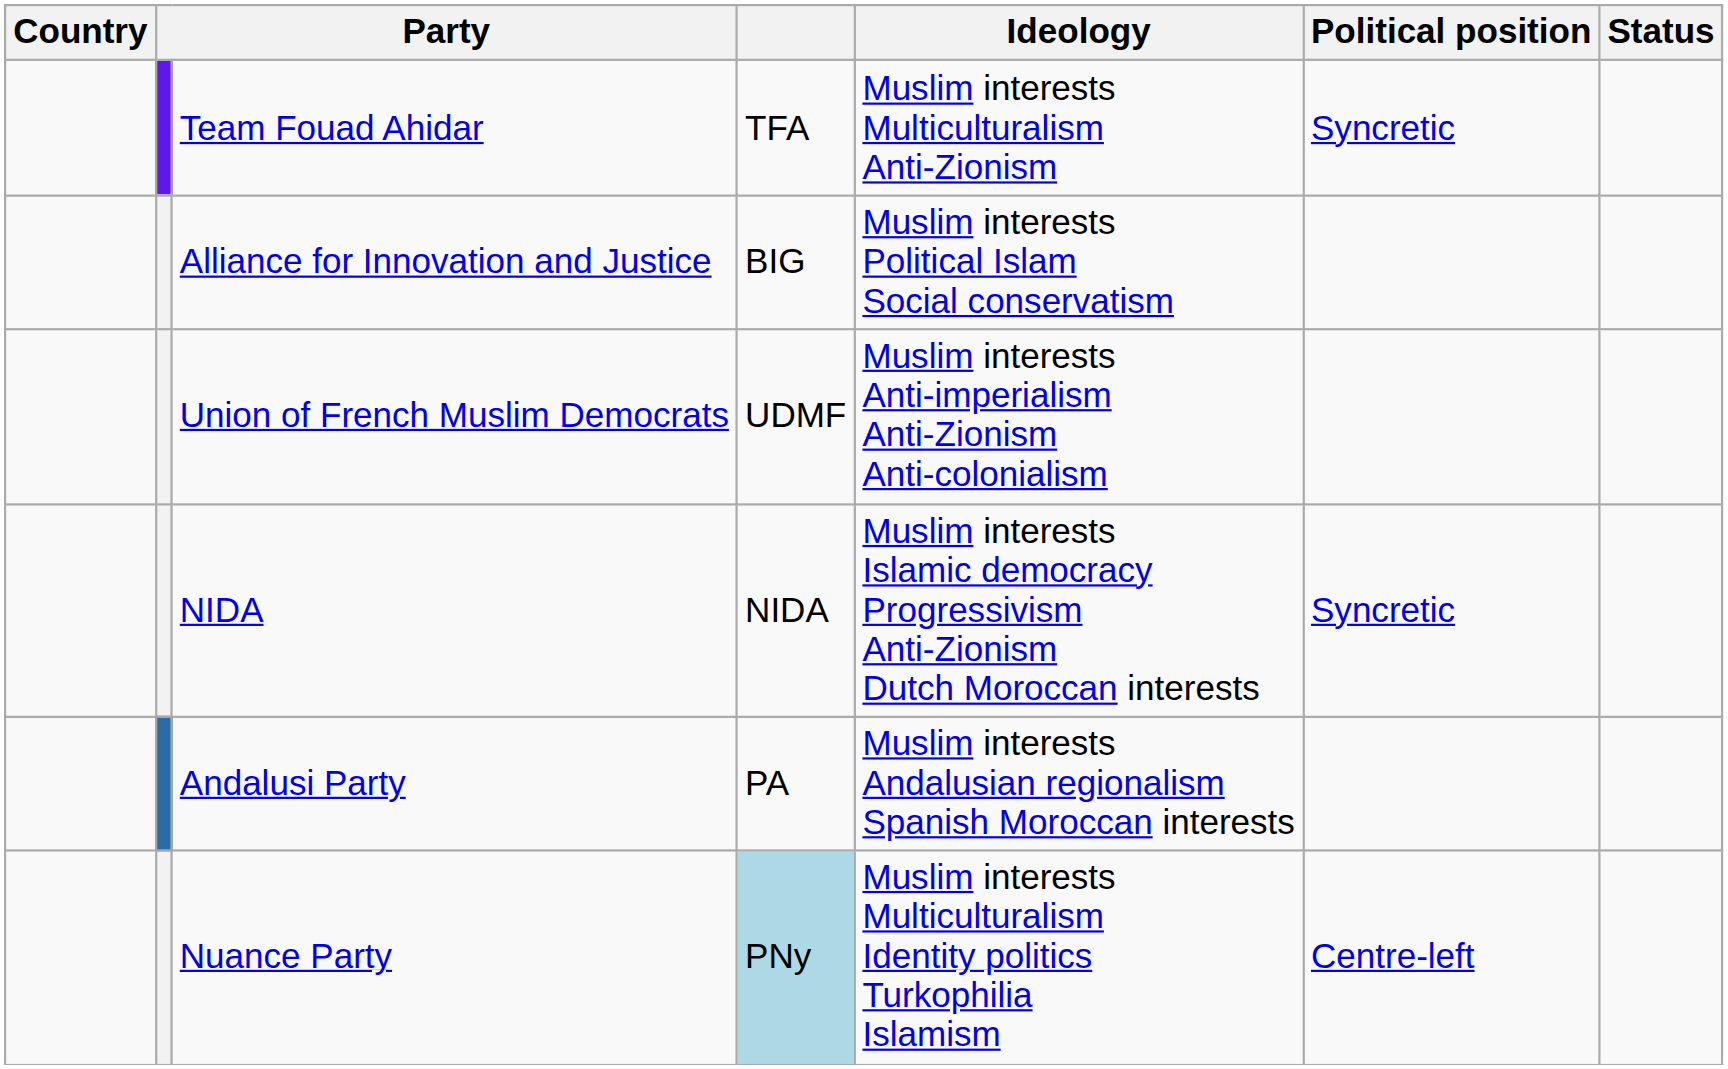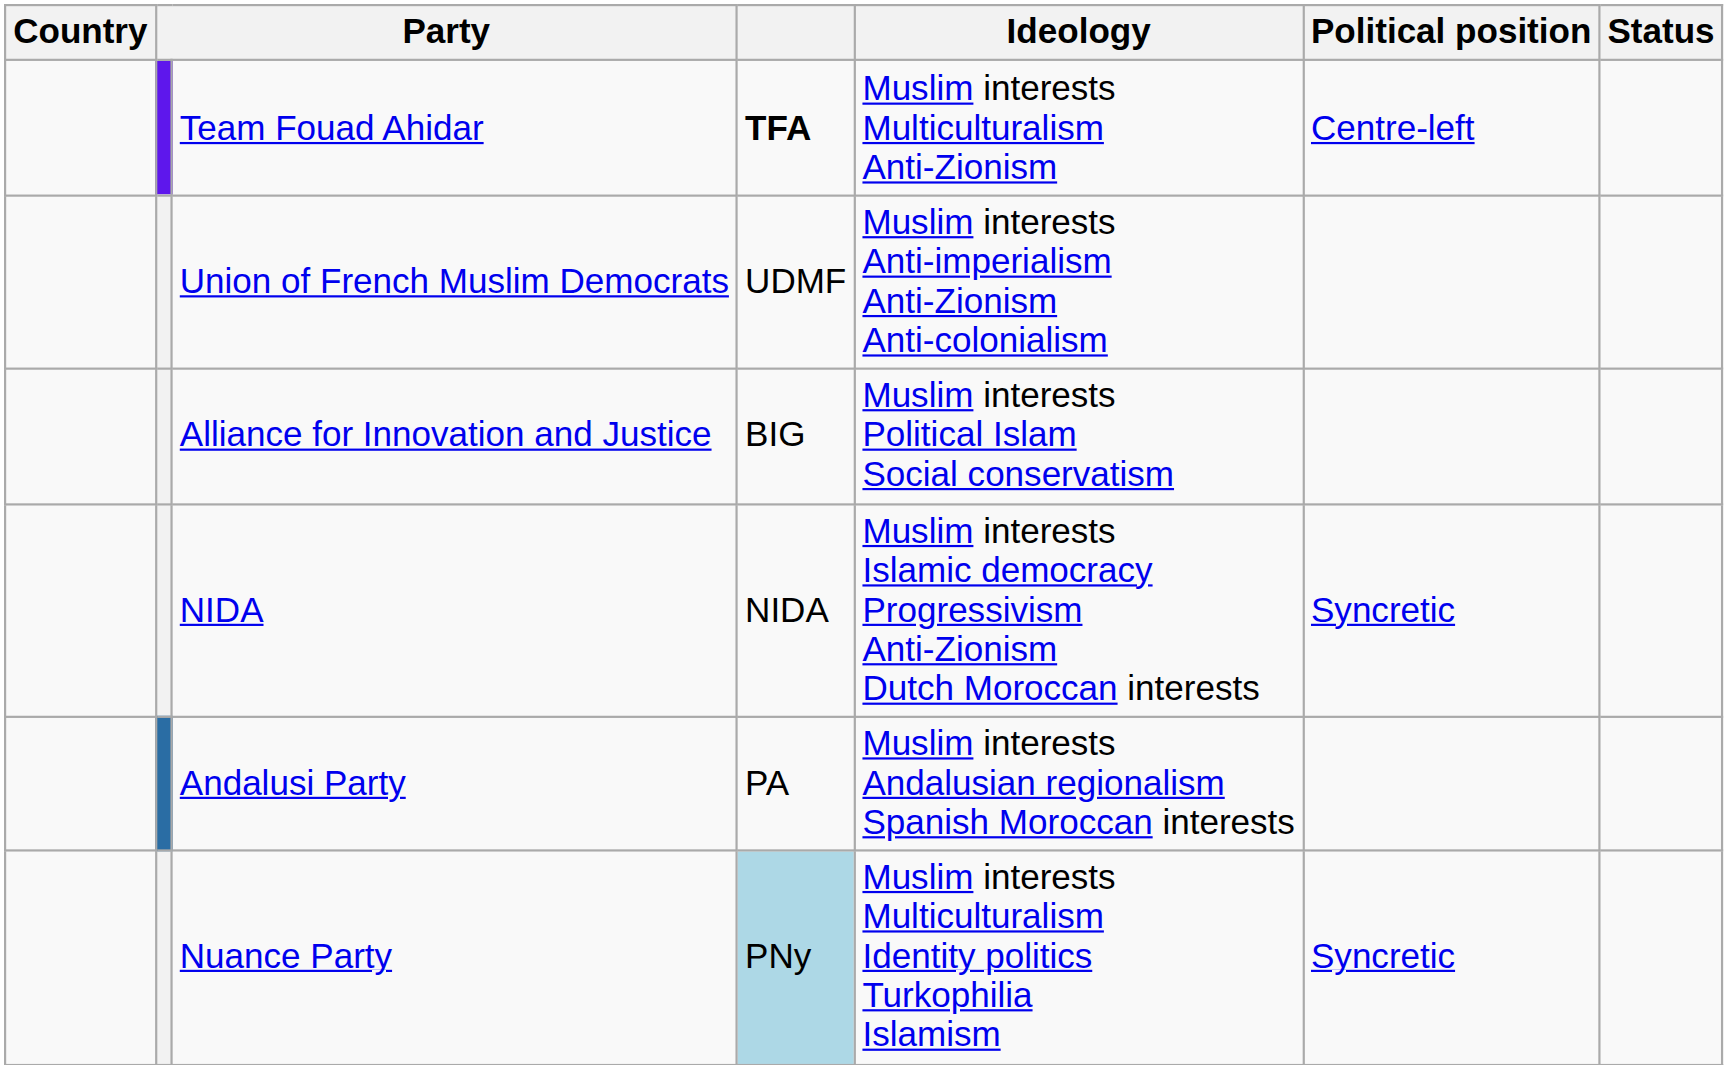(777, 127) normal -> (778, 127) bold
(1383, 127) Syncretic -> (1393, 127) Centre-left
rows swapped: (454, 415) <-> (446, 261)
(1393, 957) Centre-left -> (1383, 957) Syncretic
